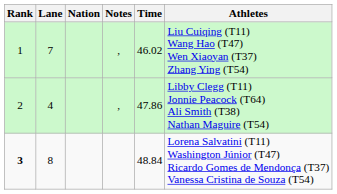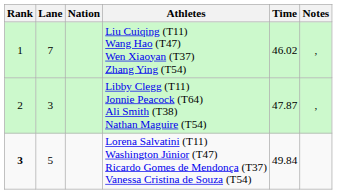columns swapped: (248, 13) <-> (119, 13)
(50, 105) 4 -> (50, 105) 3
(150, 105) 47.86 -> (285, 105) 47.87
(50, 161) 8 -> (50, 161) 5
(150, 161) 48.84 -> (285, 161) 49.84
